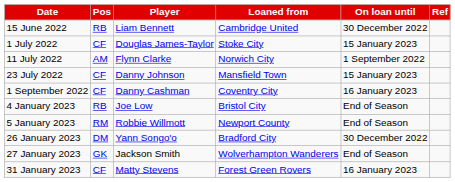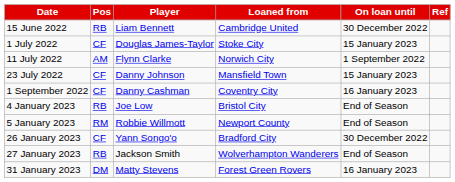(101, 138) DM -> (99, 138) CF
(100, 153) GK -> (100, 153) RB
(99, 169) CF -> (101, 169) DM
